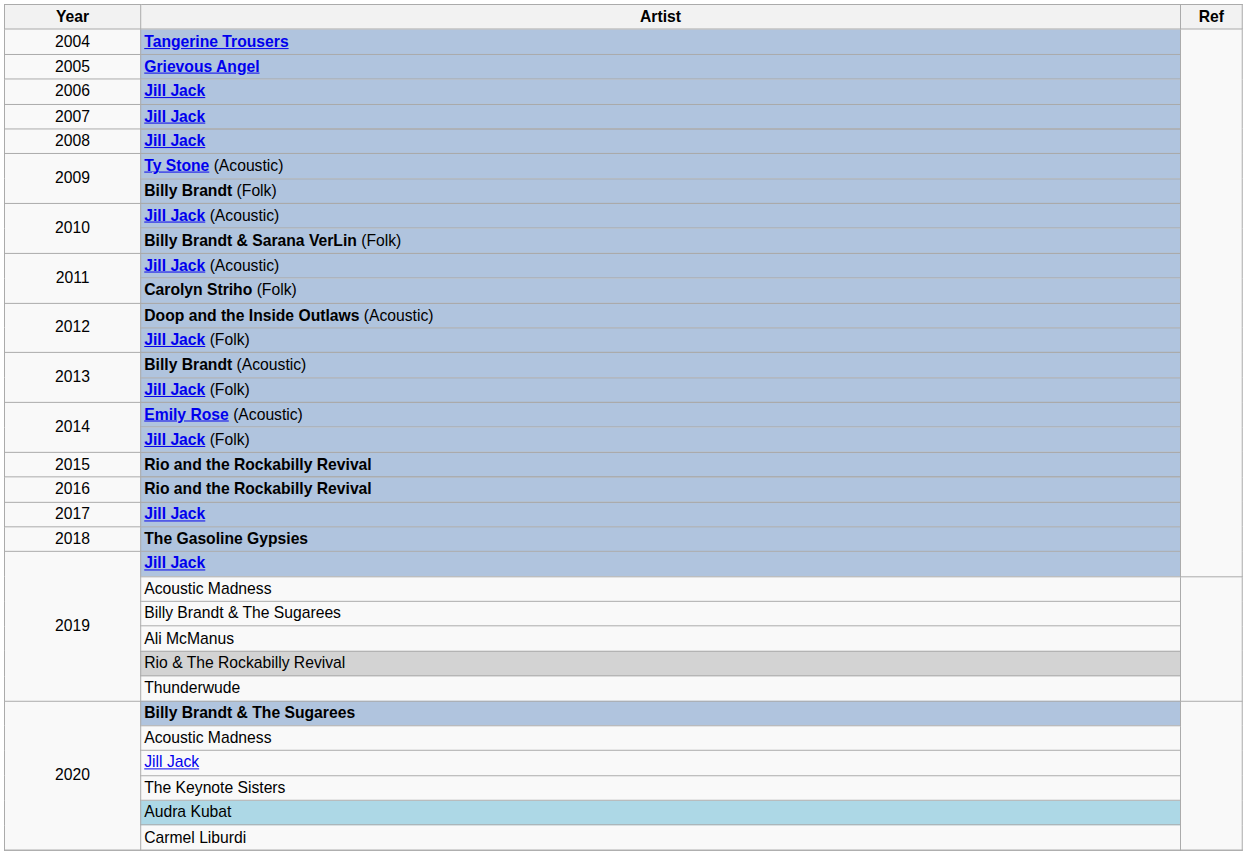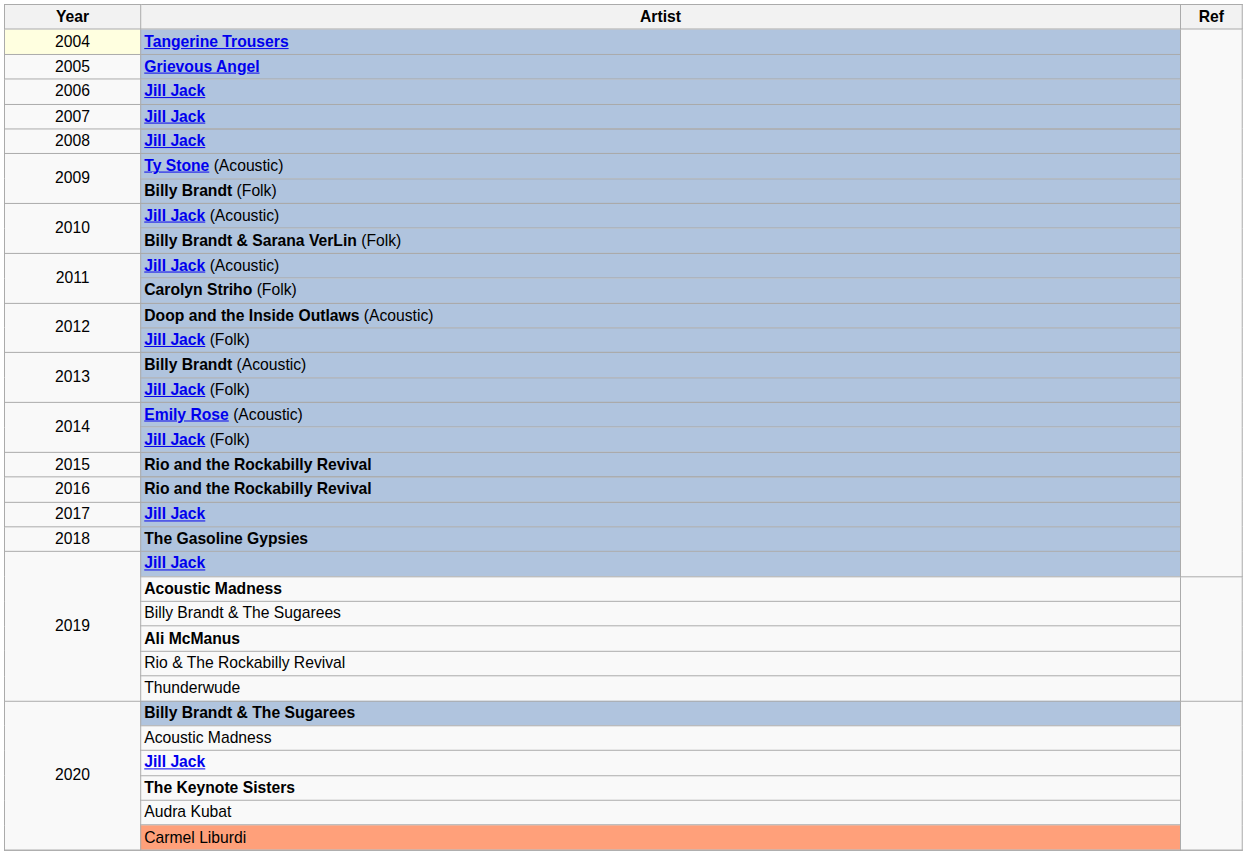(73, 41) no background -> (73, 41) lightyellow background
(208, 588) normal -> (213, 588) bold
(189, 638) normal -> (192, 638) bold
(245, 663) lightgrey background -> (245, 663) no background
(172, 762) normal -> (175, 762) bold
(215, 787) normal -> (220, 787) bold
(188, 812) lightblue background -> (188, 812) no background
(195, 837) no background -> (195, 837) lightsalmon background
